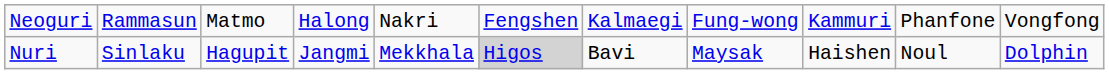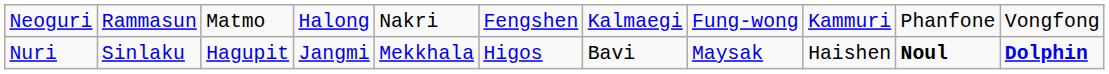(513, 53) lightgrey background -> (513, 53) no background
(924, 53) normal -> (924, 53) bold
(1046, 53) normal -> (1046, 53) bold
